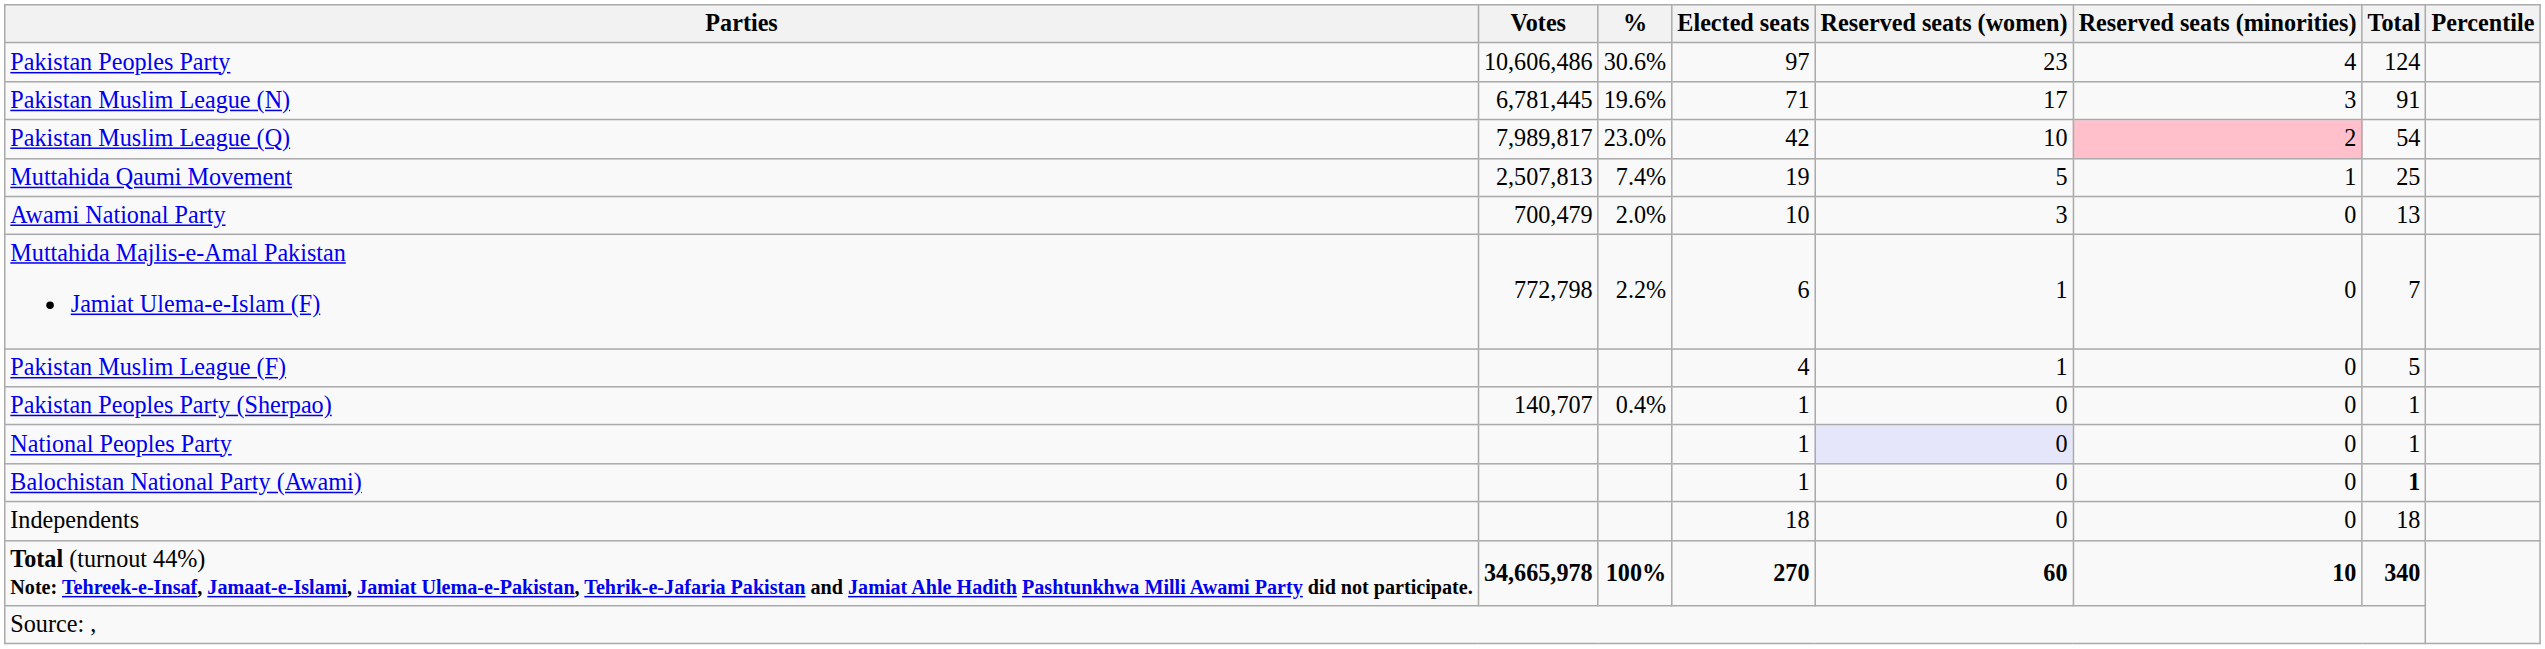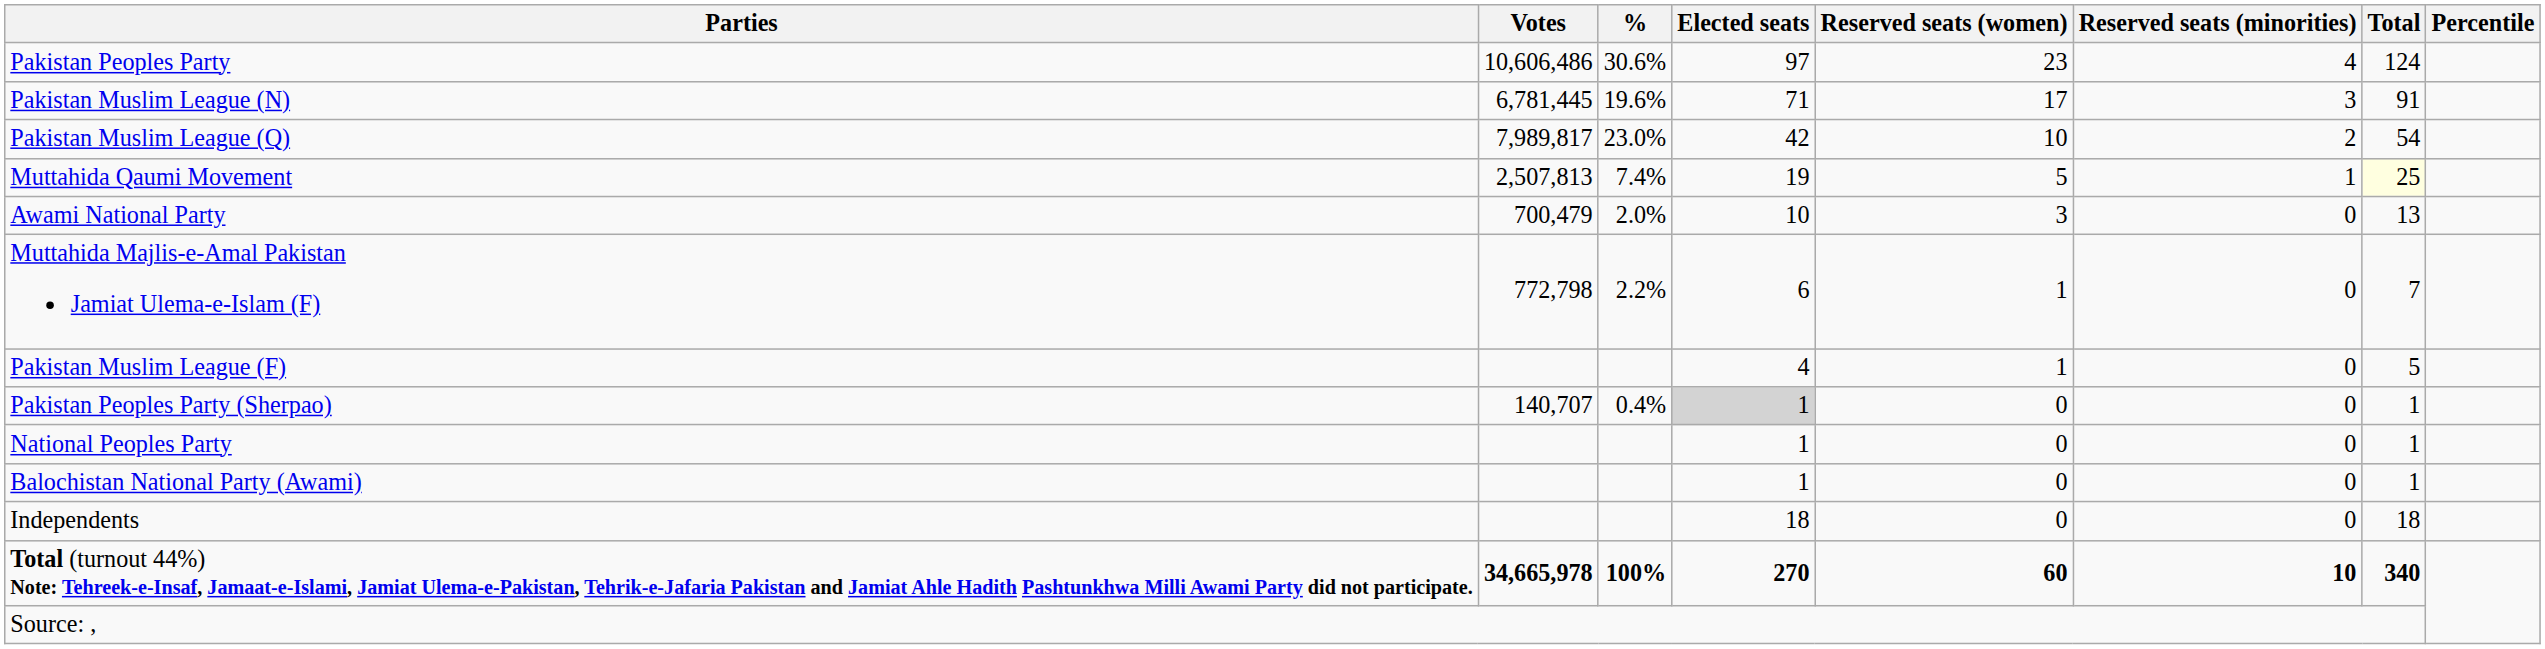(2350, 138) pink background -> (2350, 138) no background
(2408, 176) no background -> (2408, 176) lightyellow background
(1803, 405) no background -> (1803, 405) lightgrey background
(2061, 444) lavender background -> (2061, 444) no background
(2414, 482) bold -> (2414, 482) normal
